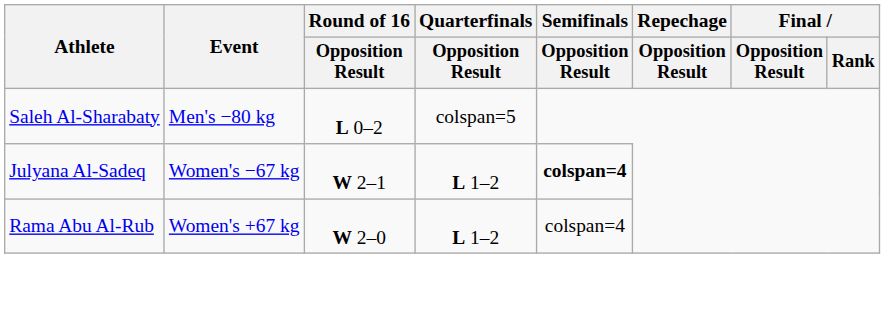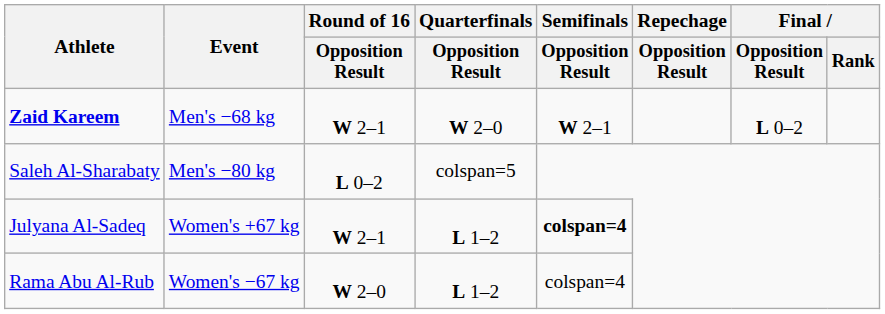+ row: (64, 116)
(234, 171) Women's −67 kg -> (234, 226) Women's +67 kg
(234, 226) Women's +67 kg -> (234, 281) Women's −67 kg
